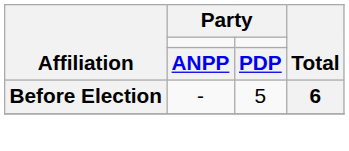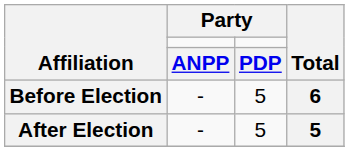+ row: (86, 129)
